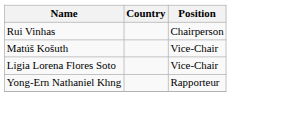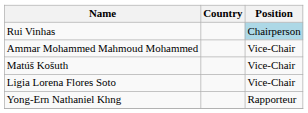(197, 31) no background -> (274, 31) lightblue background
+ row: (102, 48)
